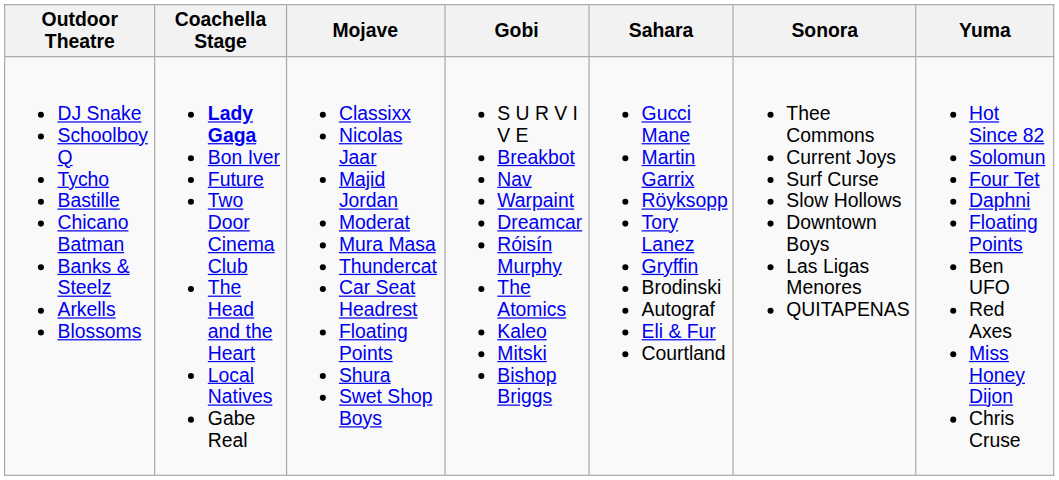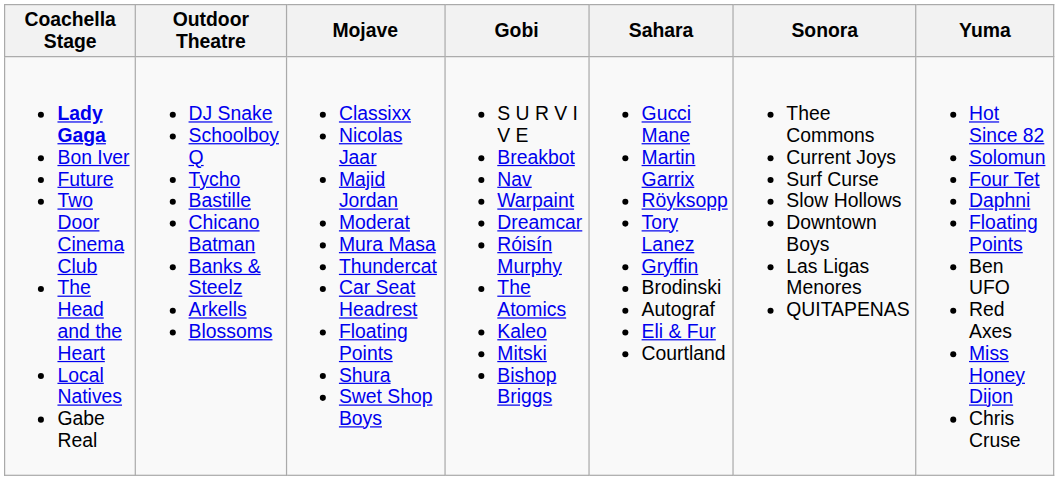columns swapped: (221, 30) <-> (80, 30)
